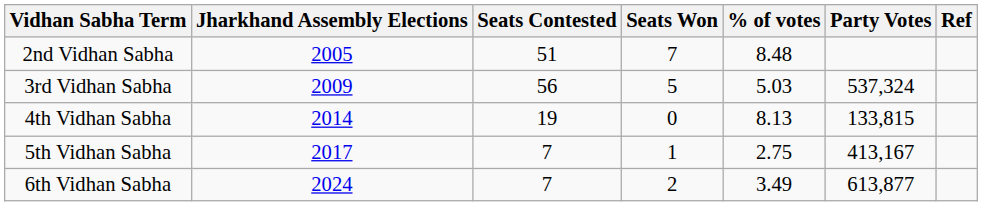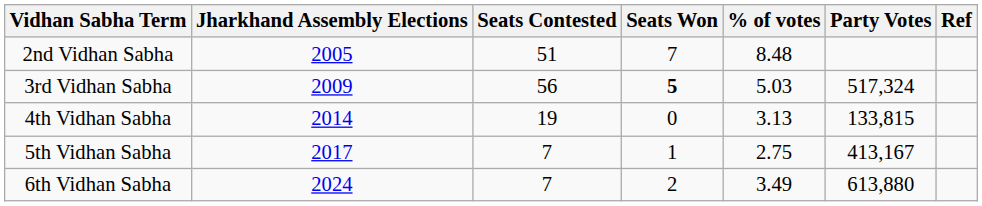(672, 86) normal -> (672, 86) bold
(881, 86) 537,324 -> (881, 86) 517,324
(774, 119) 8.13 -> (774, 119) 3.13
(881, 184) 613,877 -> (881, 184) 613,880
